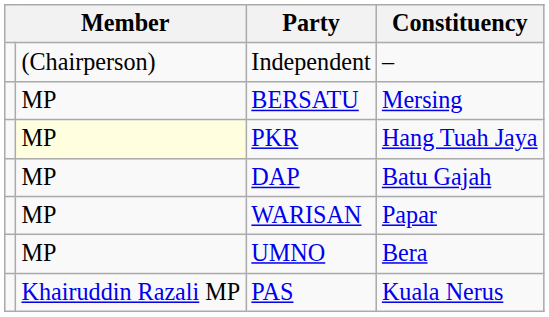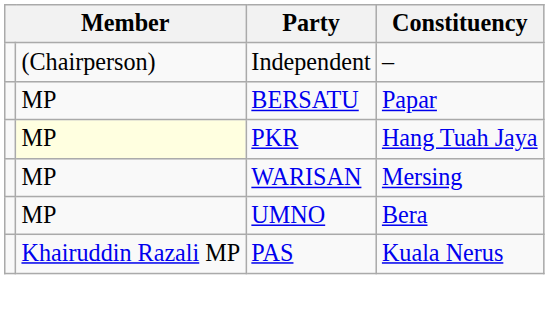(422, 100) Mersing -> (409, 100) Papar
- row: (276, 176)
(409, 215) Papar -> (422, 176) Mersing
